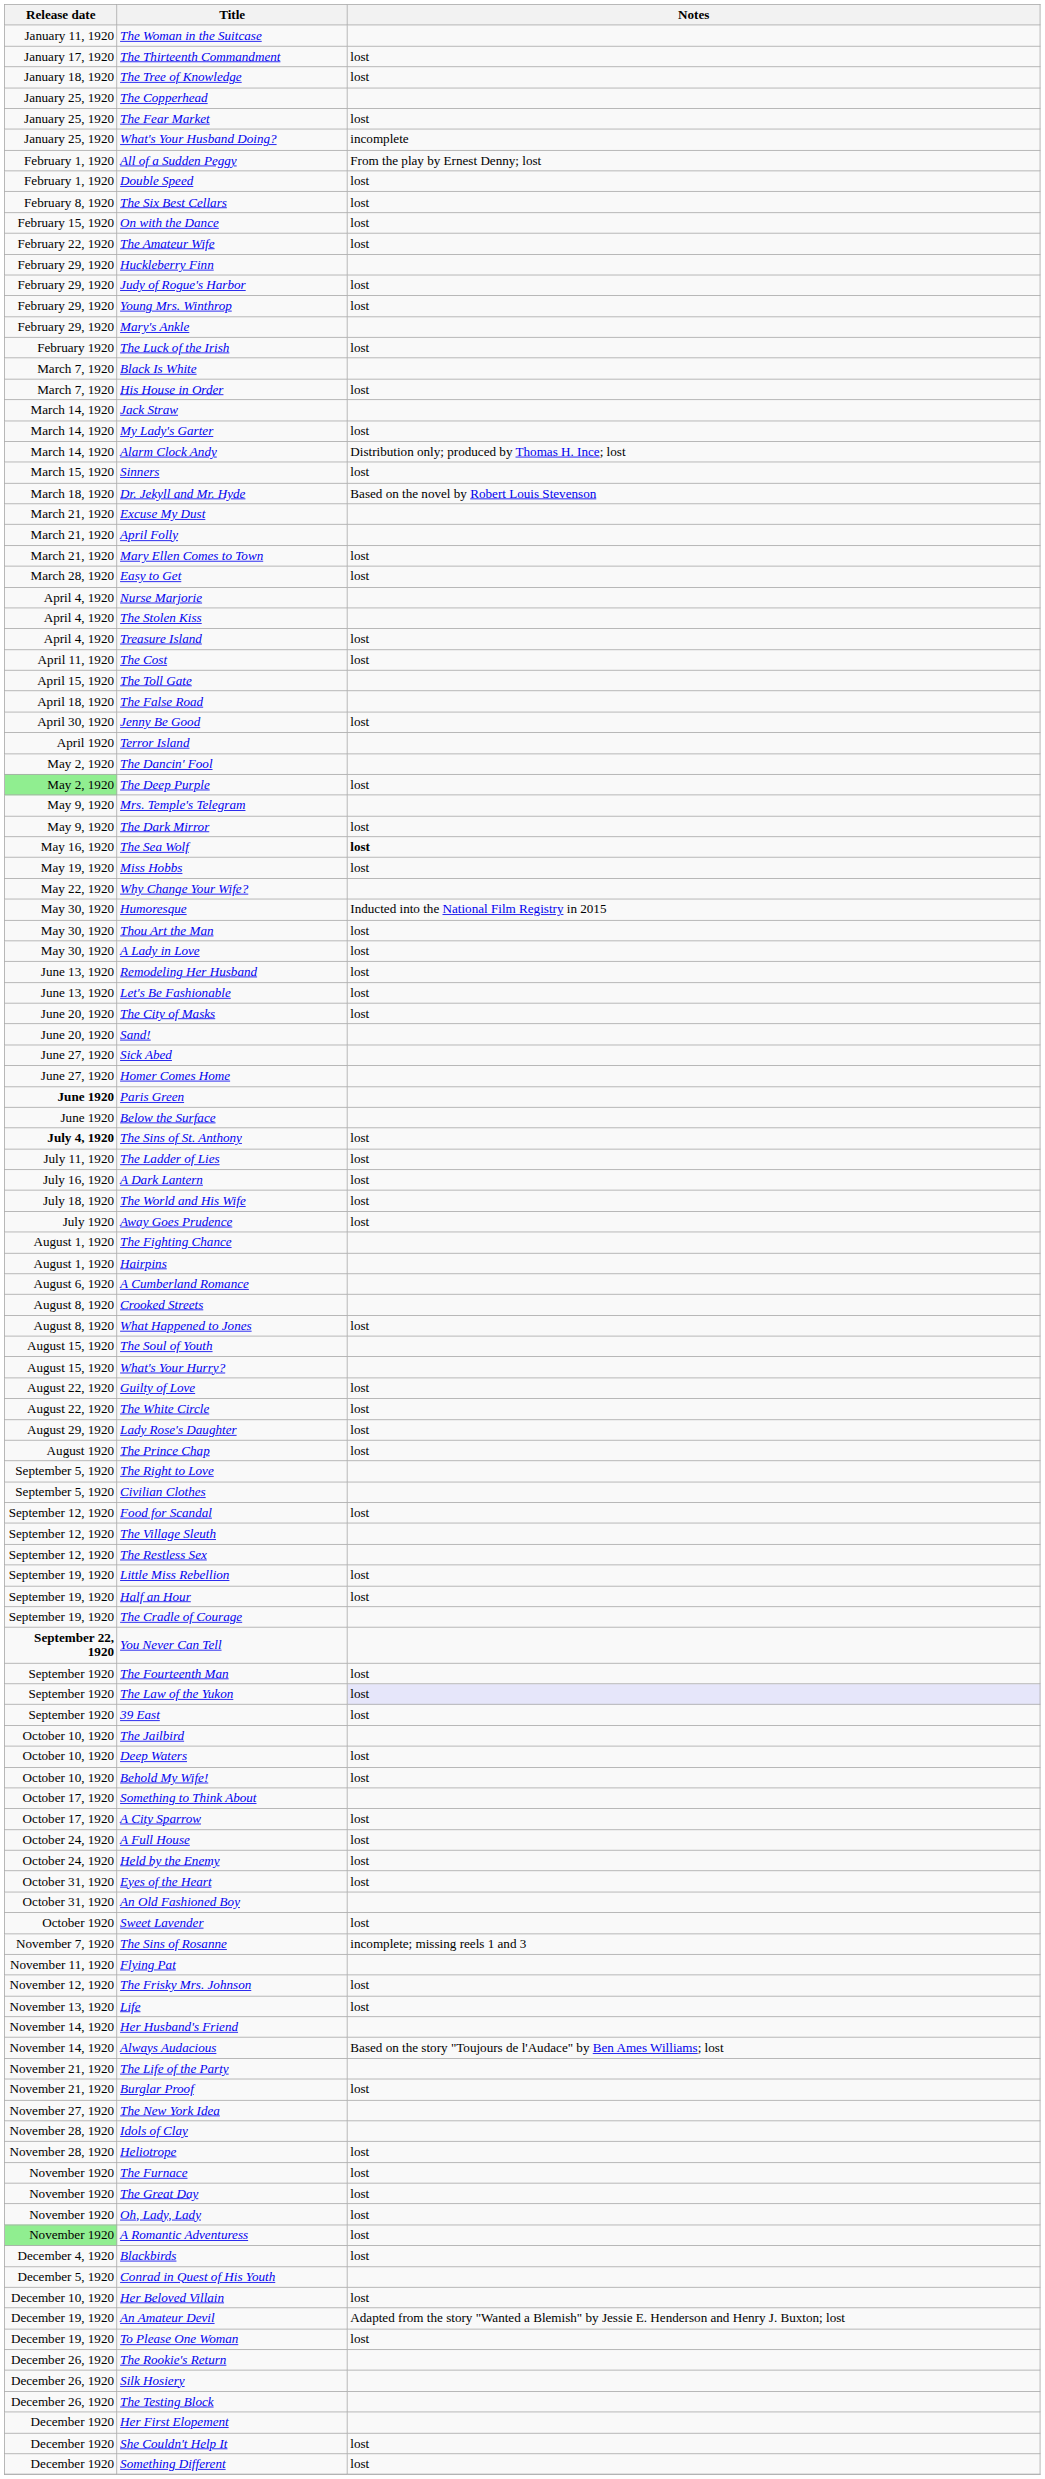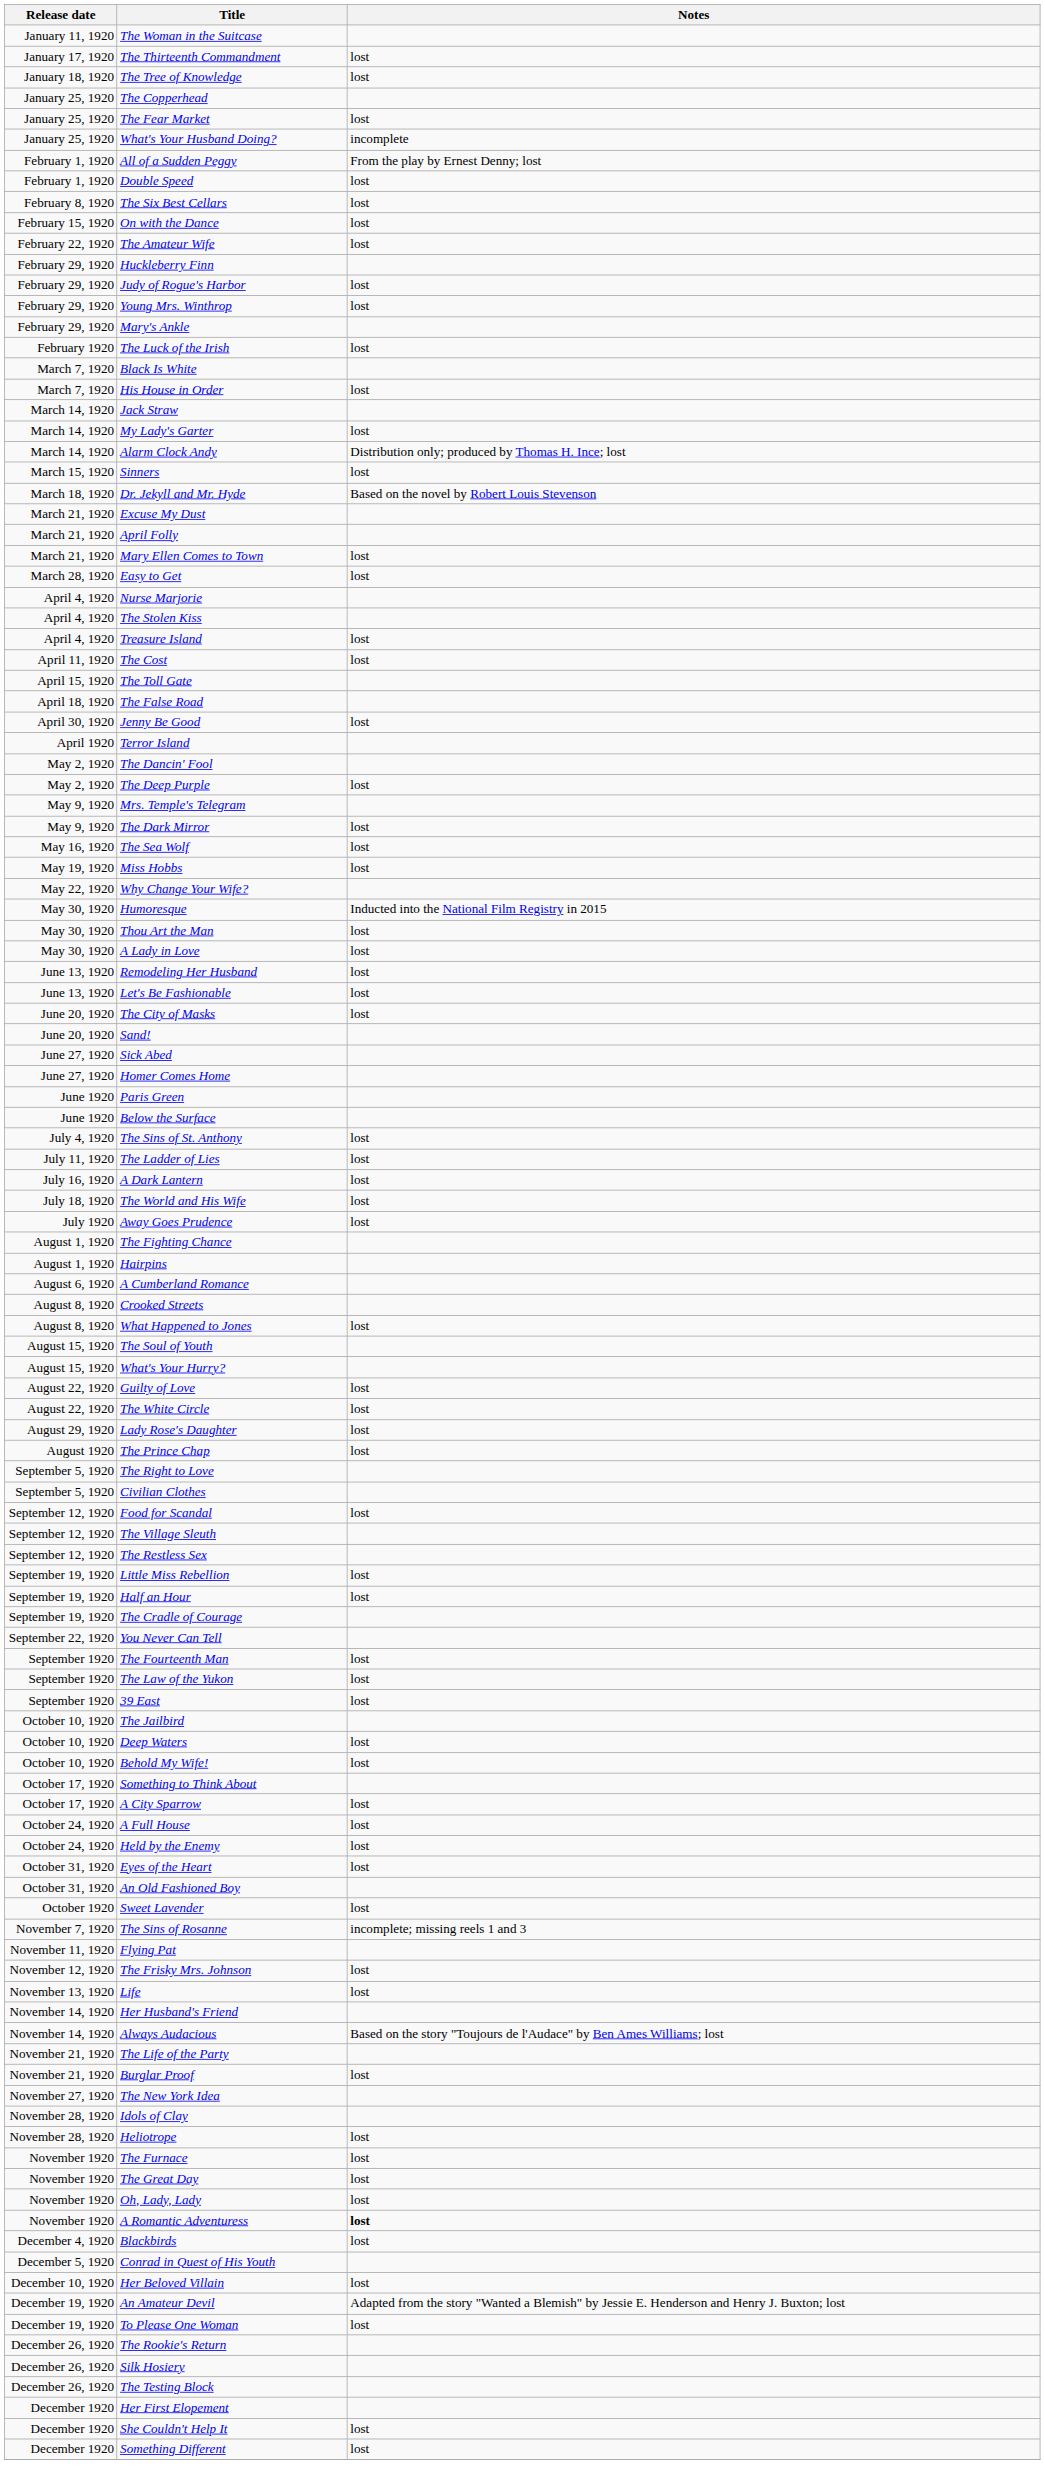(81, 784) lightgreen background -> (81, 784) no background
(360, 847) bold -> (360, 847) normal
(86, 1096) bold -> (87, 1096) normal
(81, 1138) bold -> (82, 1138) normal
(74, 1645) bold -> (61, 1637) normal
(360, 1694) lavender background -> (360, 1679) no background
(72, 2235) lightgreen background -> (72, 2220) no background
(360, 2235) normal -> (360, 2220) bold
